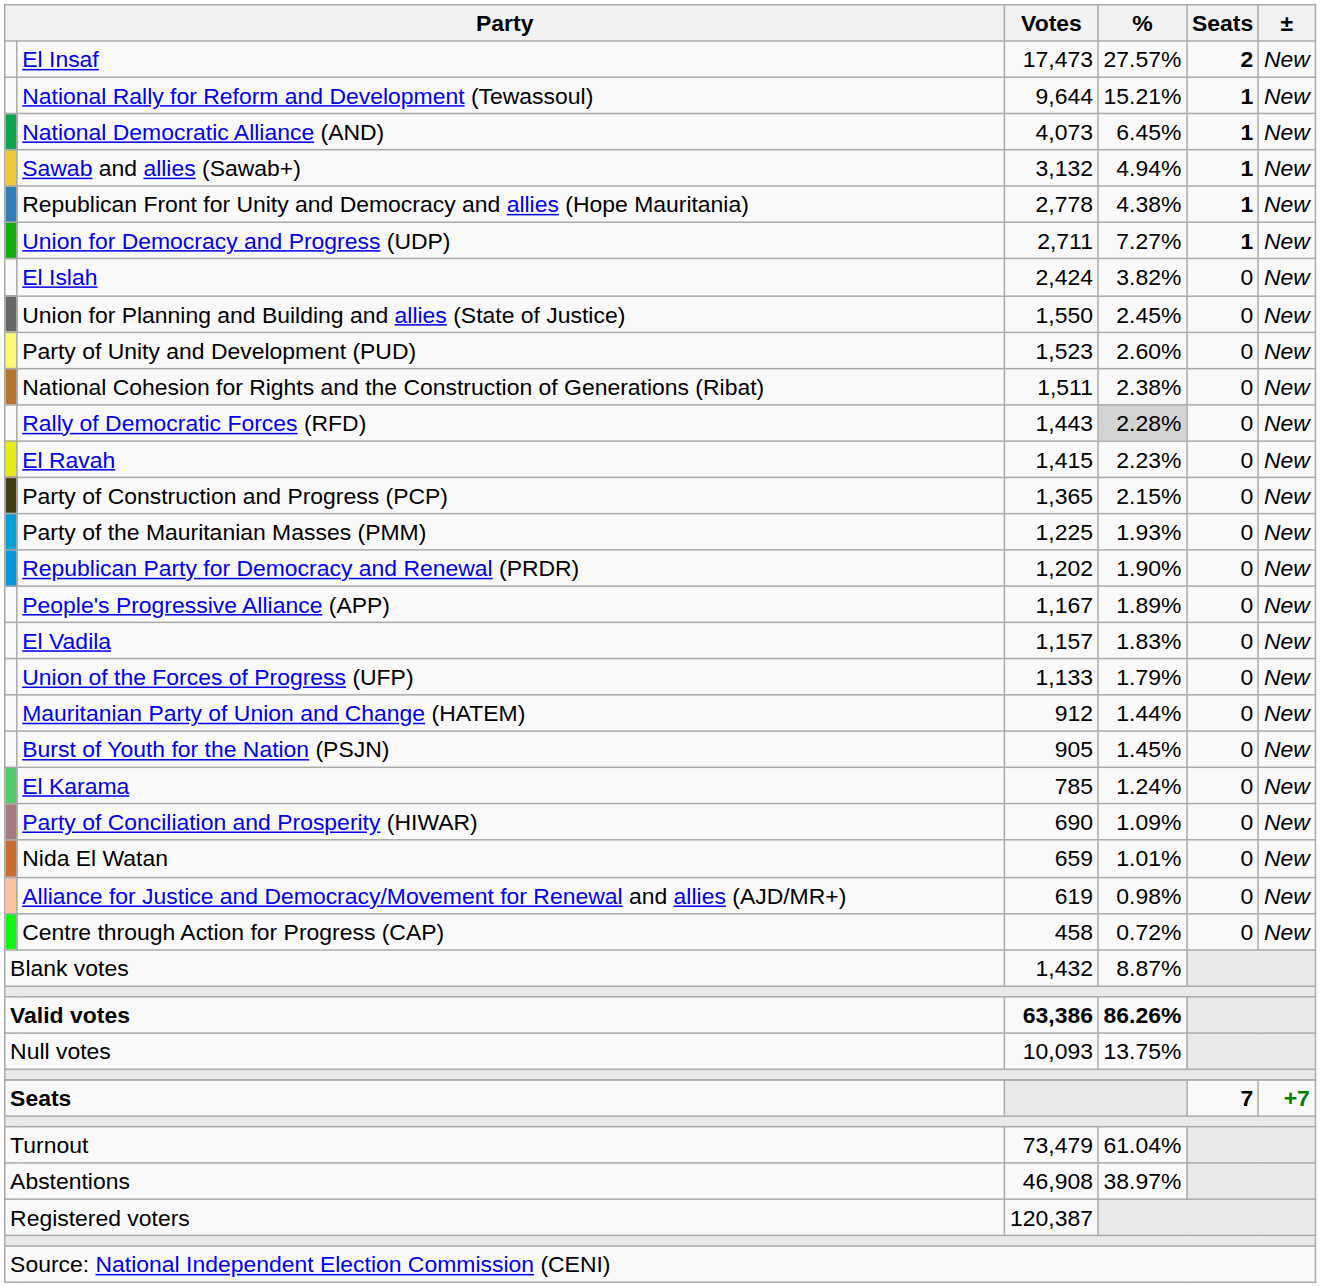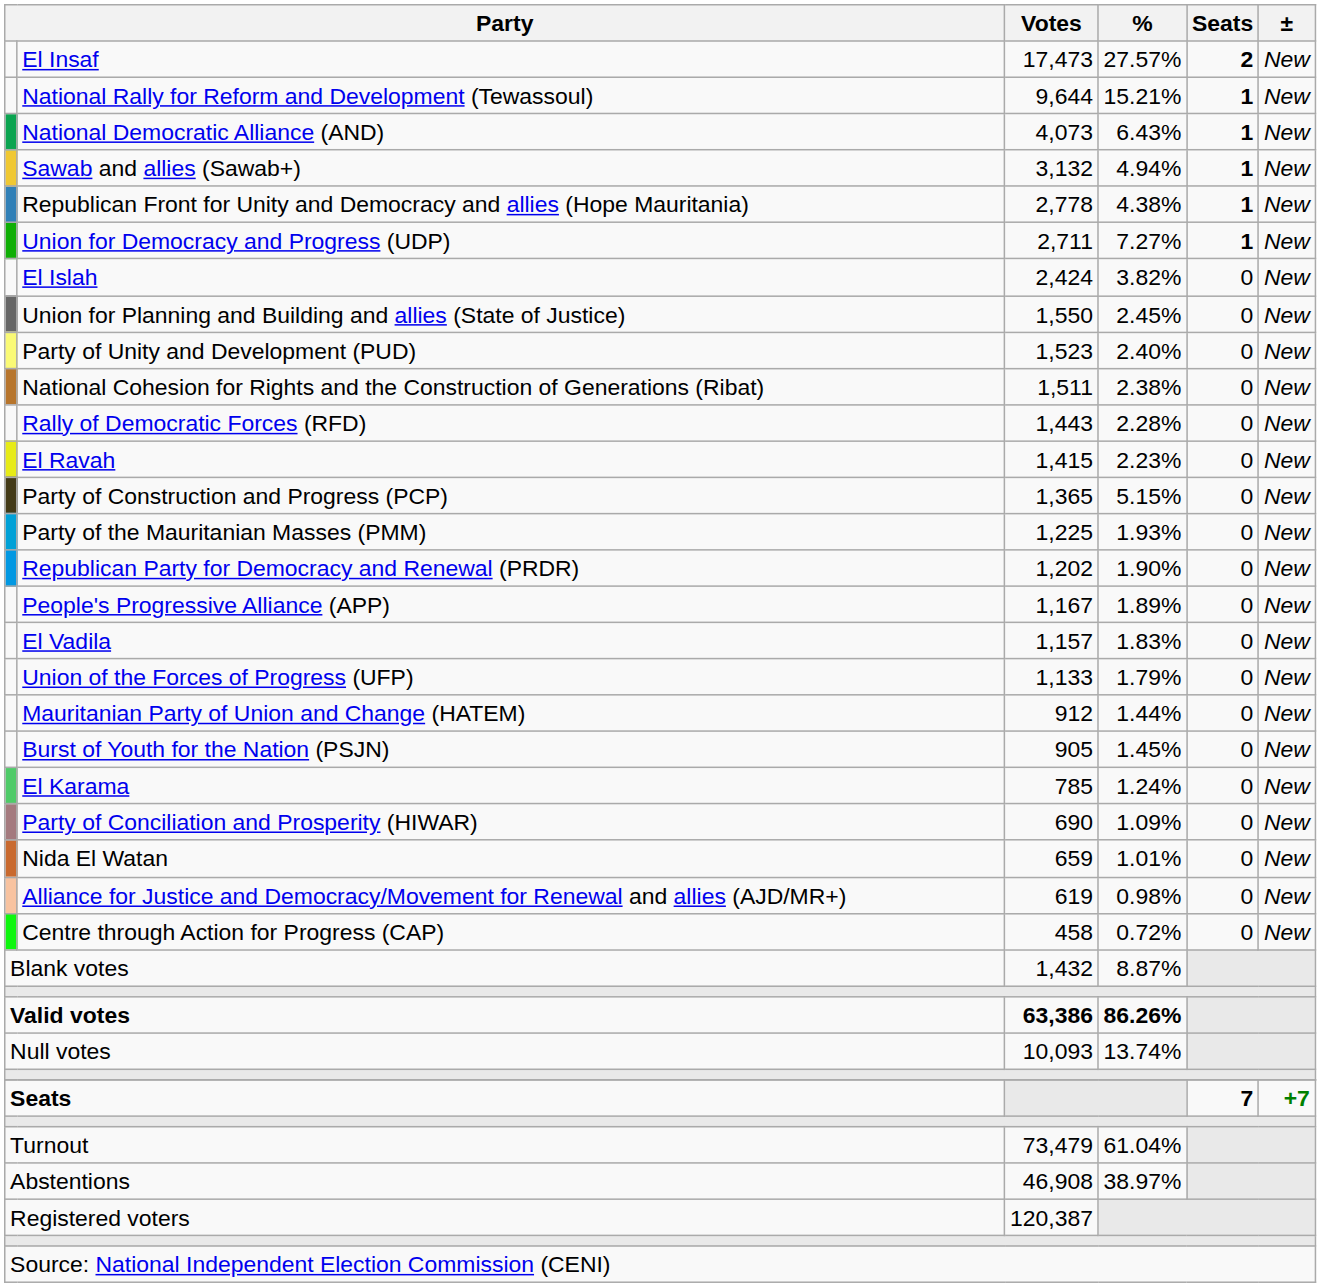(1149, 132) 6.45% -> (1149, 132) 6.43%
(1149, 350) 2.60% -> (1149, 350) 2.40%
(1149, 423) lightgrey background -> (1149, 423) no background
(1149, 495) 2.15% -> (1149, 495) 5.15%
(1143, 1051) 13.75% -> (1143, 1051) 13.74%
